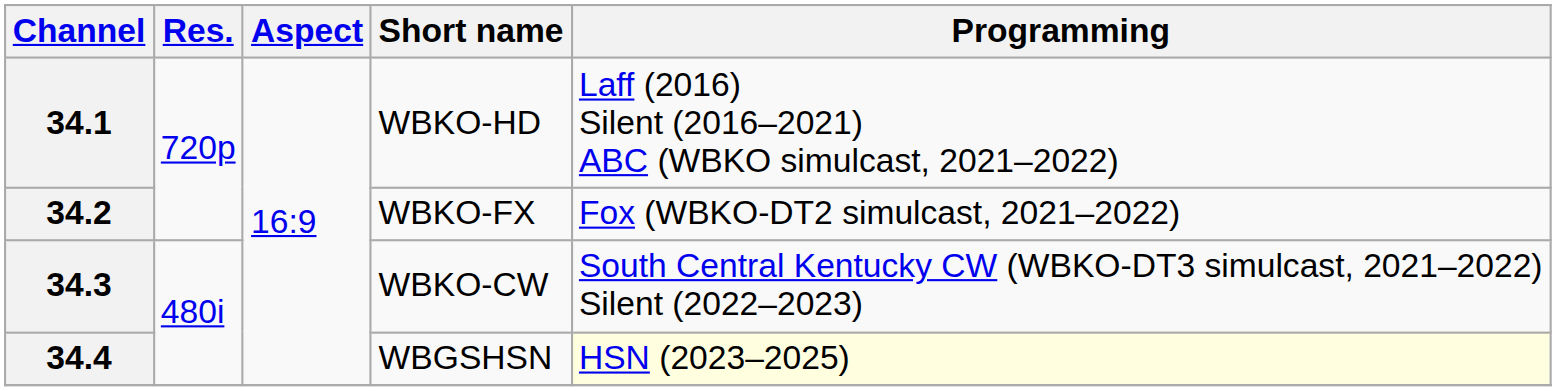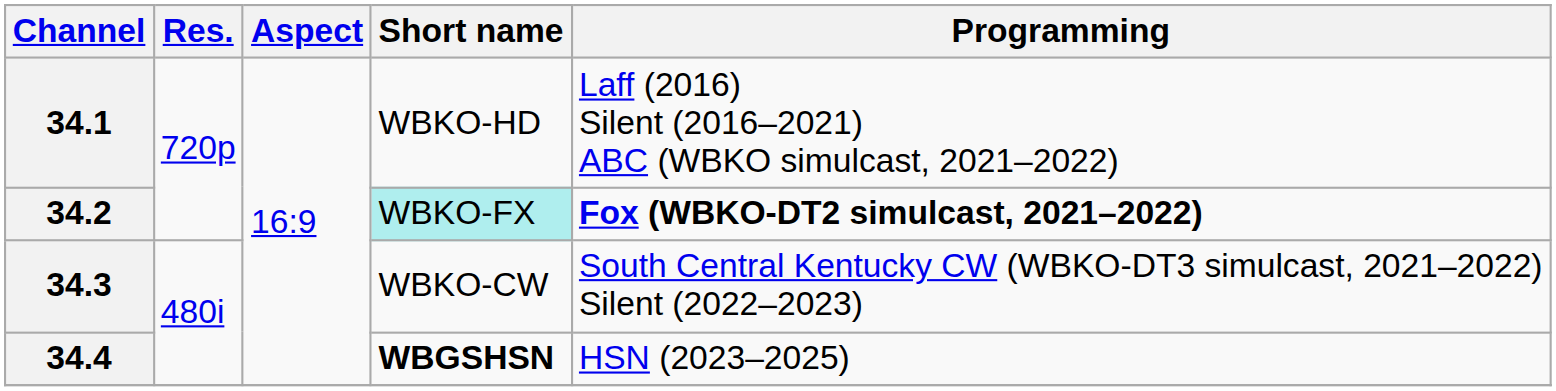(457, 213) no background -> (457, 213) paleturquoise background
(880, 213) normal -> (891, 213) bold
(465, 357) normal -> (466, 357) bold
(714, 357) lightyellow background -> (714, 357) no background
